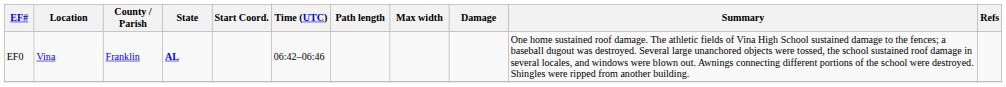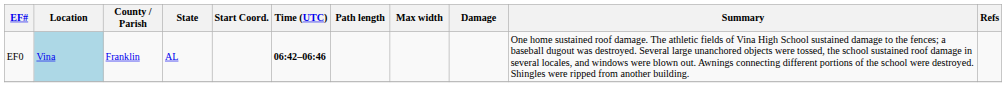(46, 56) no background -> (46, 56) lightblue background
(172, 56) bold -> (172, 56) normal
(299, 56) normal -> (300, 56) bold
